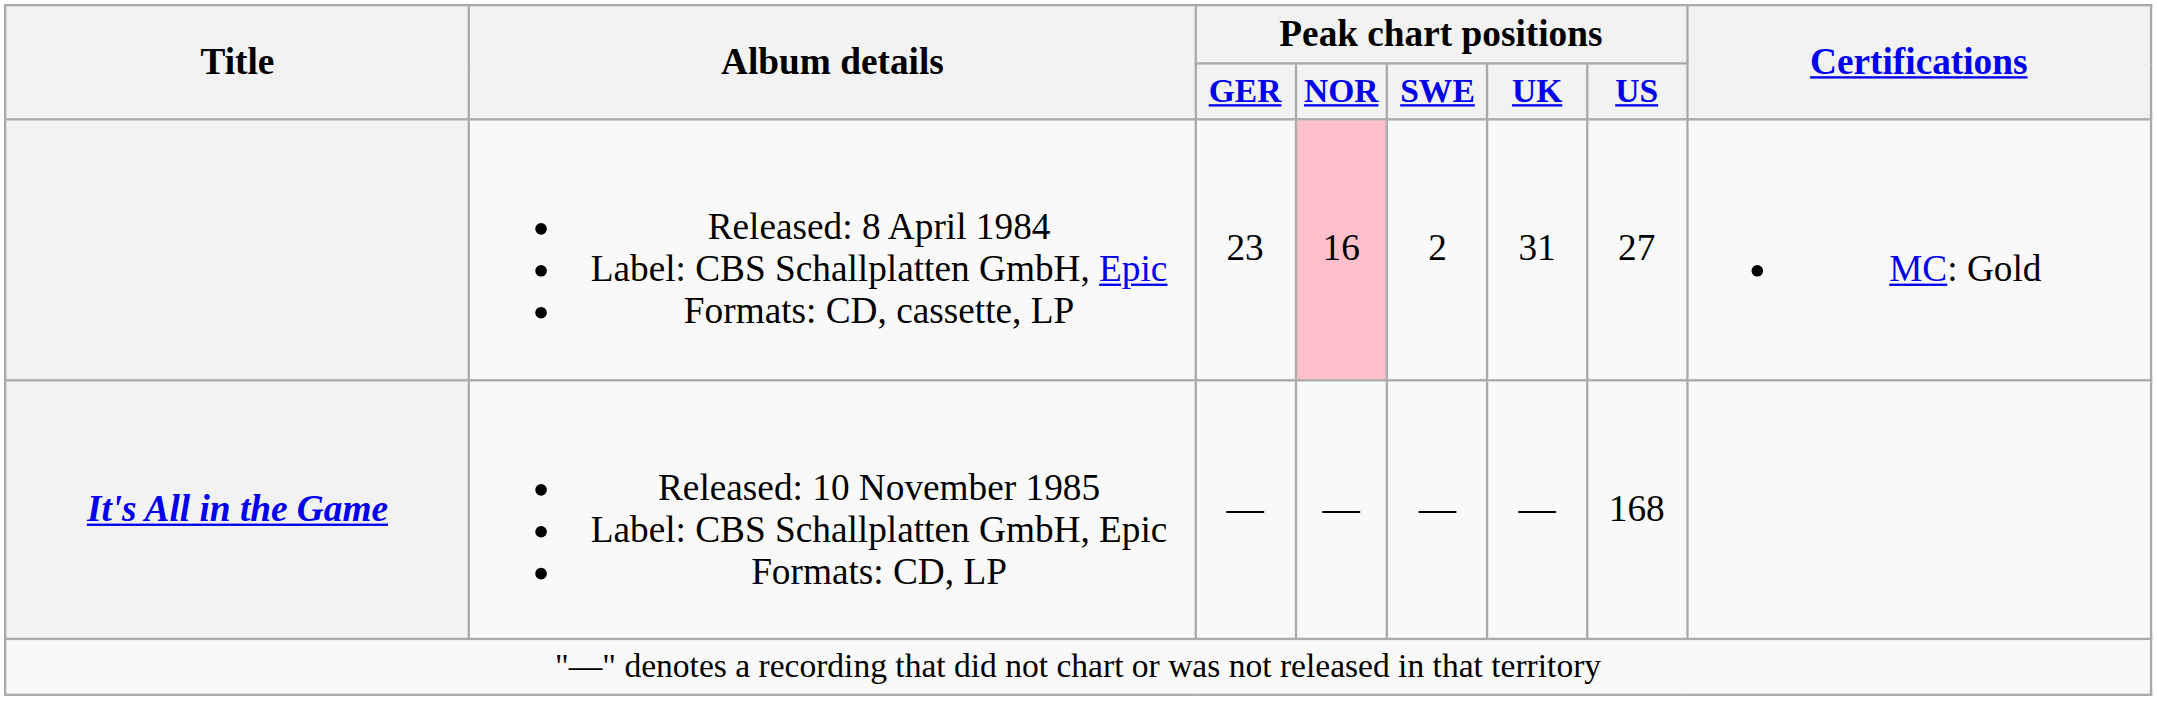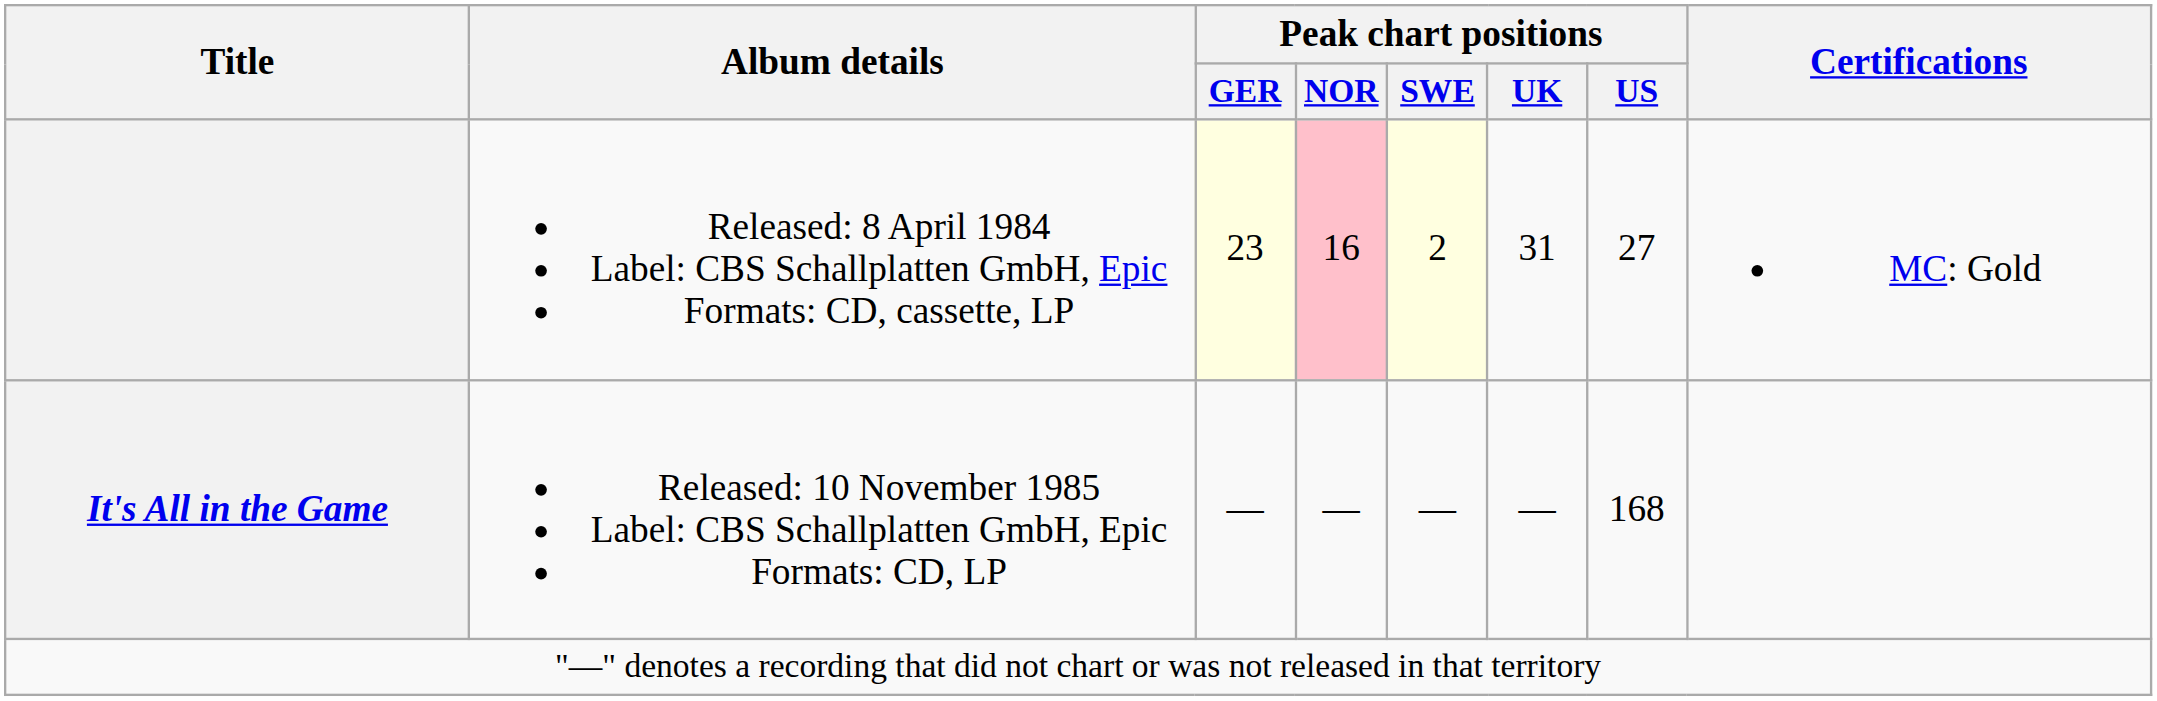(1245, 248) no background -> (1245, 248) lightyellow background
(1437, 248) no background -> (1437, 248) lightyellow background
